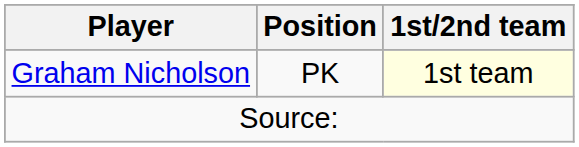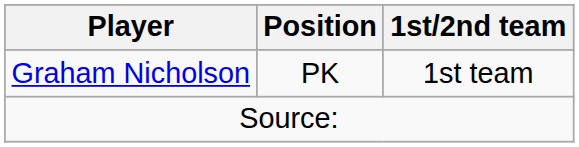(478, 73) lightyellow background -> (478, 73) no background
